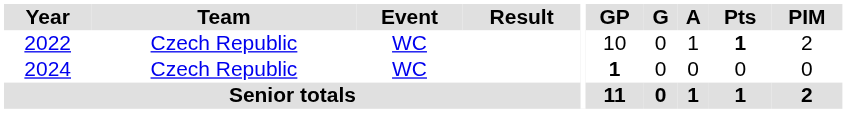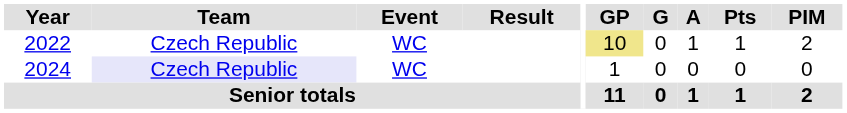(615, 43) no background -> (615, 43) khaki background
(740, 43) bold -> (740, 43) normal
(224, 69) no background -> (224, 69) lavender background
(615, 69) bold -> (615, 69) normal
